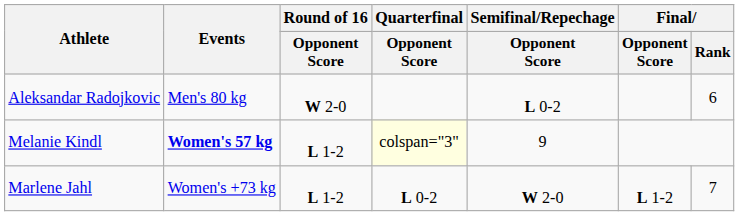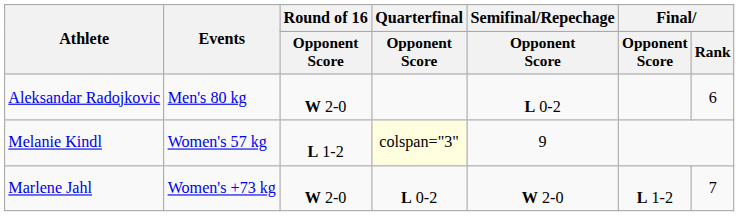(220, 143) bold -> (217, 143) normal
(326, 198) L 1-2 -> (326, 198) W 2-0
